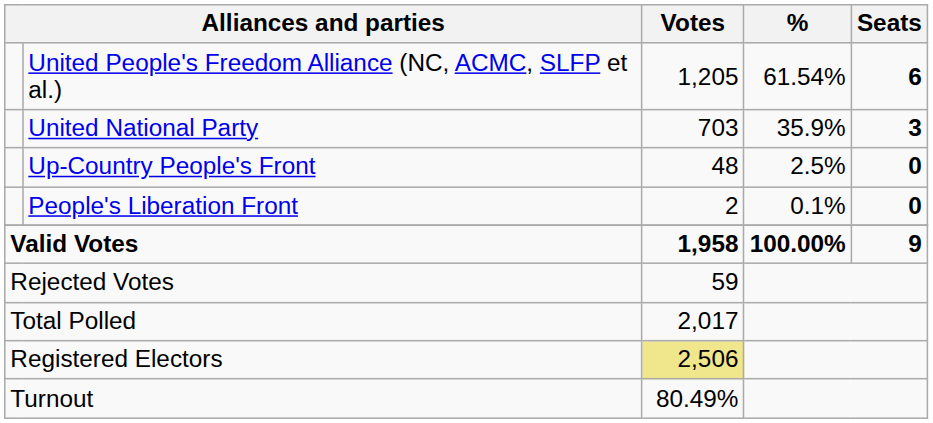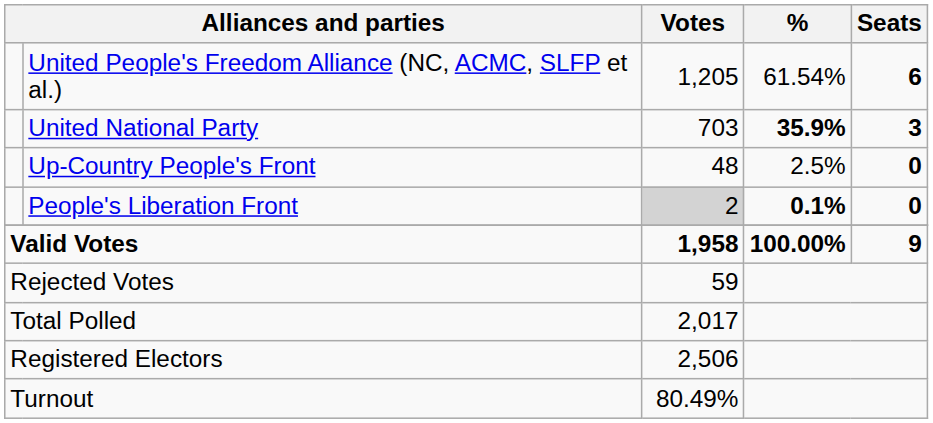(811, 128) normal -> (811, 128) bold
(732, 205) no background -> (732, 205) lightgrey background
(818, 205) normal -> (818, 205) bold
(708, 359) khaki background -> (708, 359) no background
